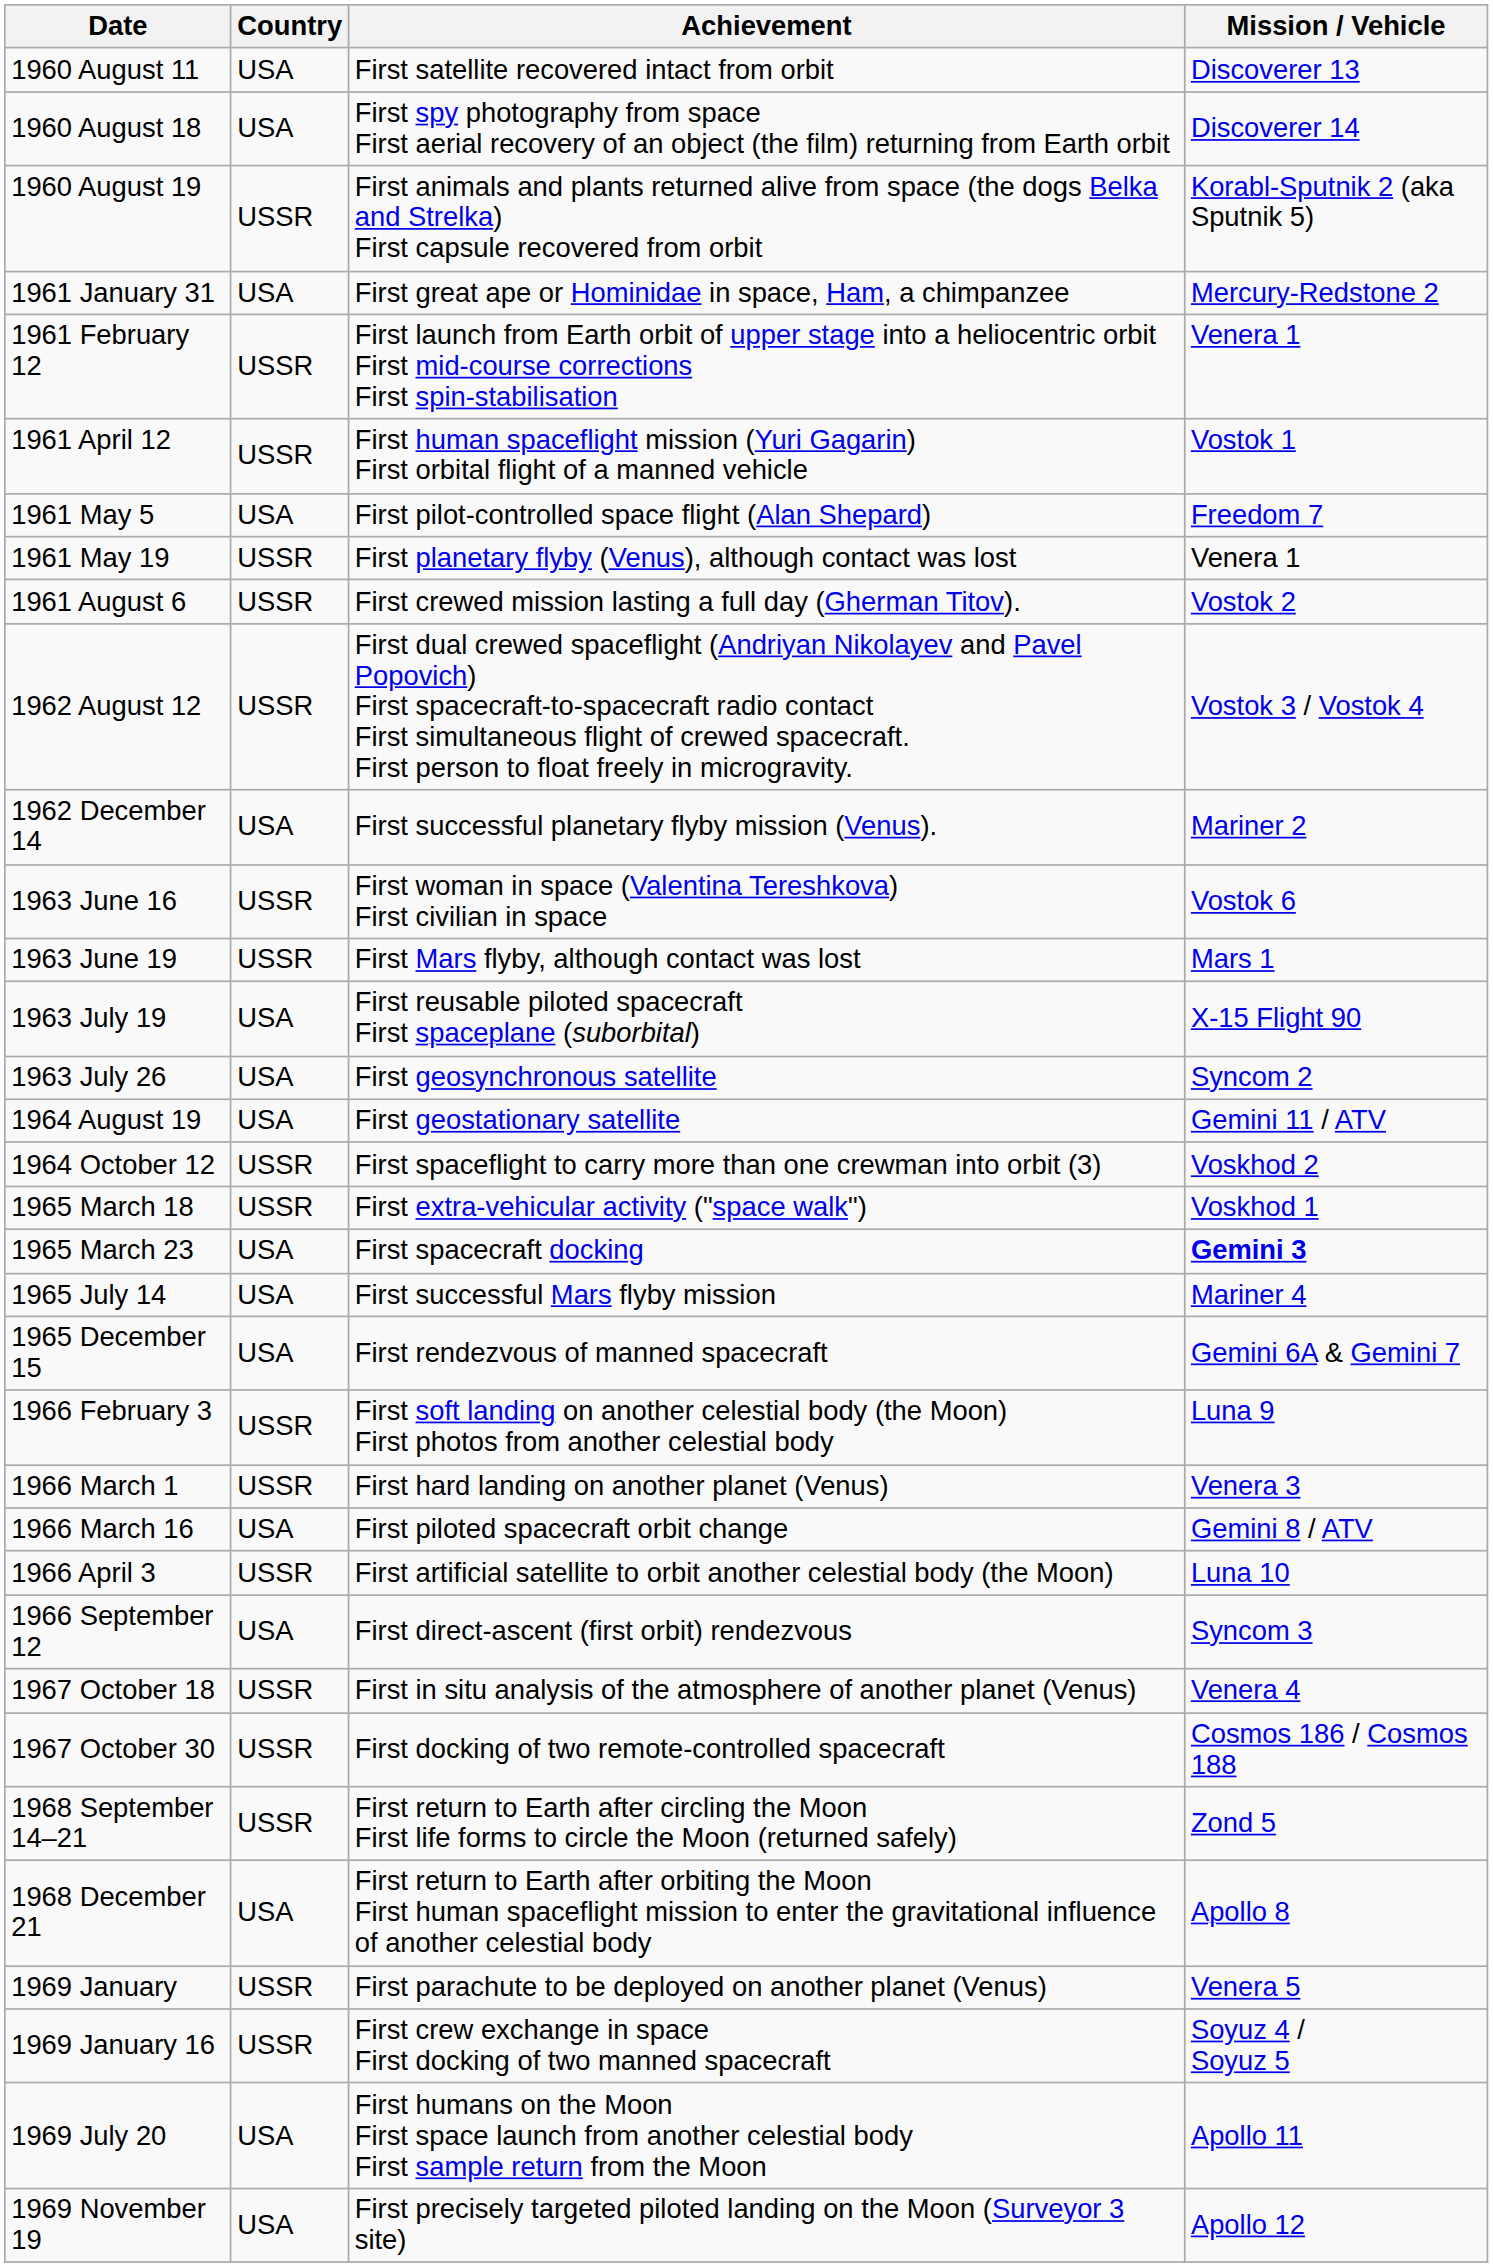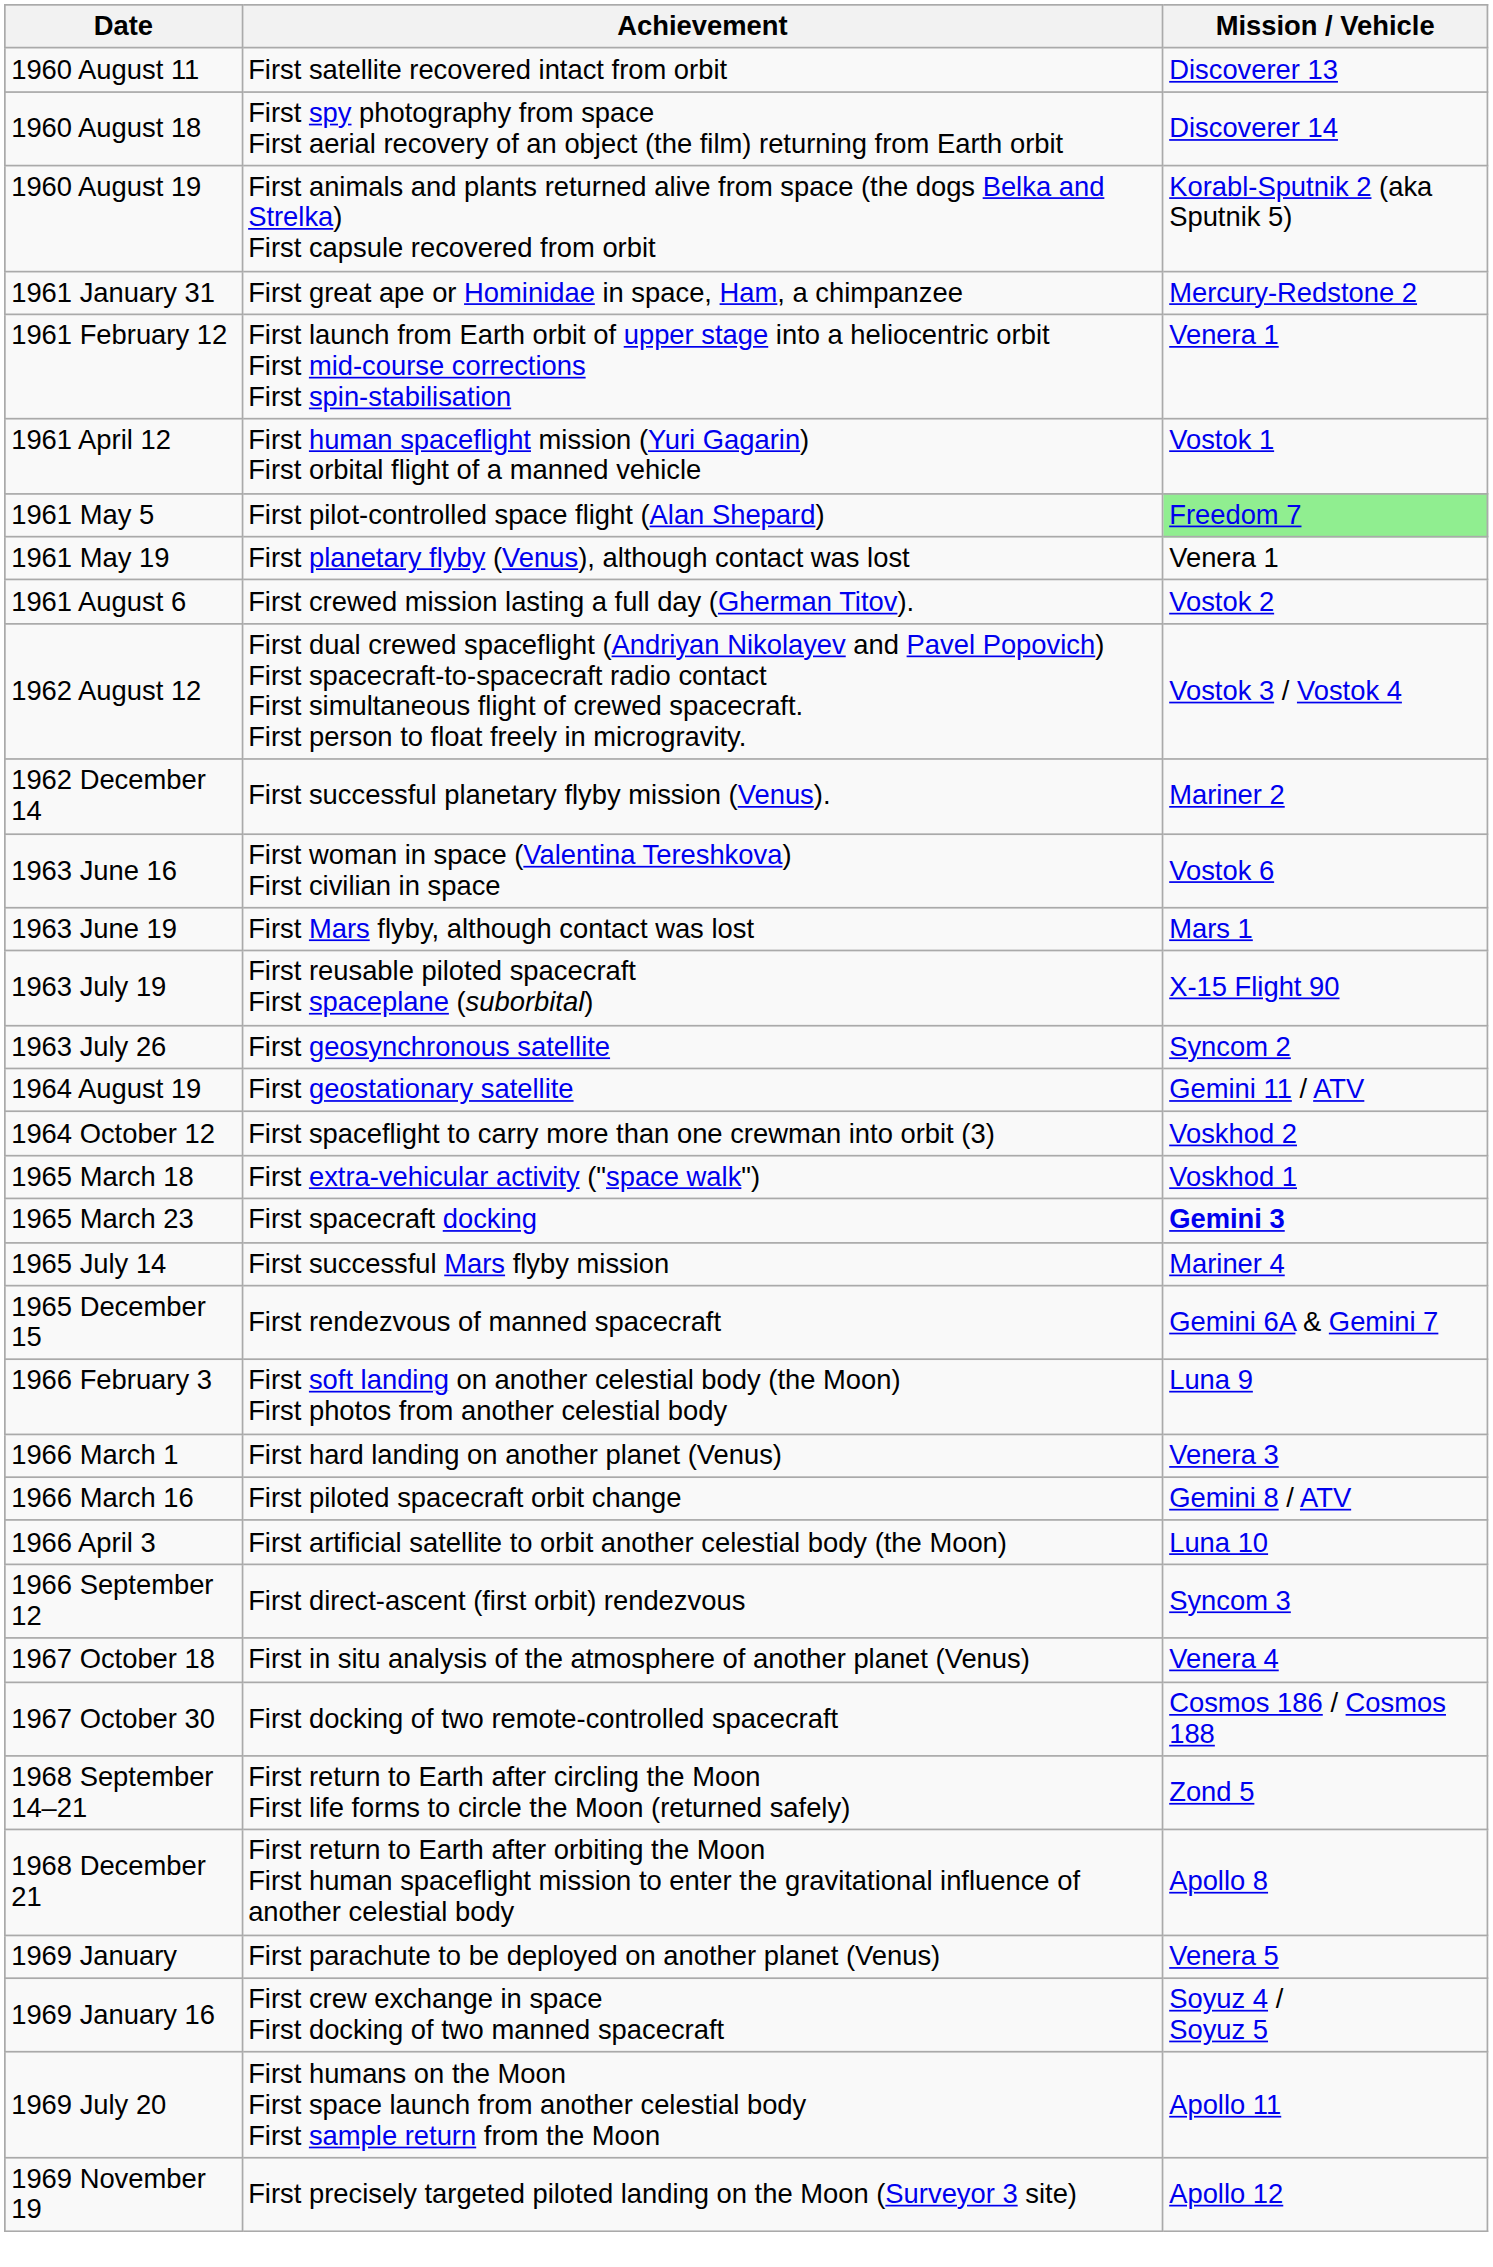- column: (290, 26)
(1257, 514) no background -> (1235, 514) lightgreen background
